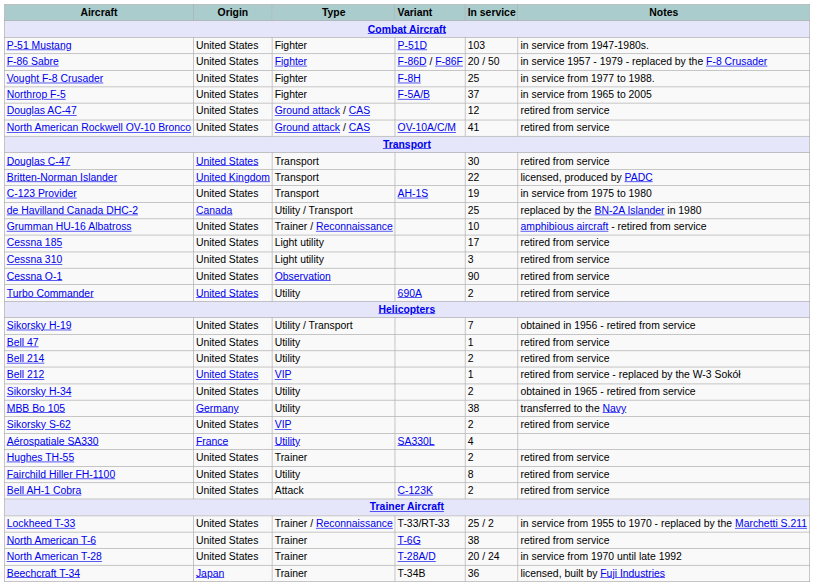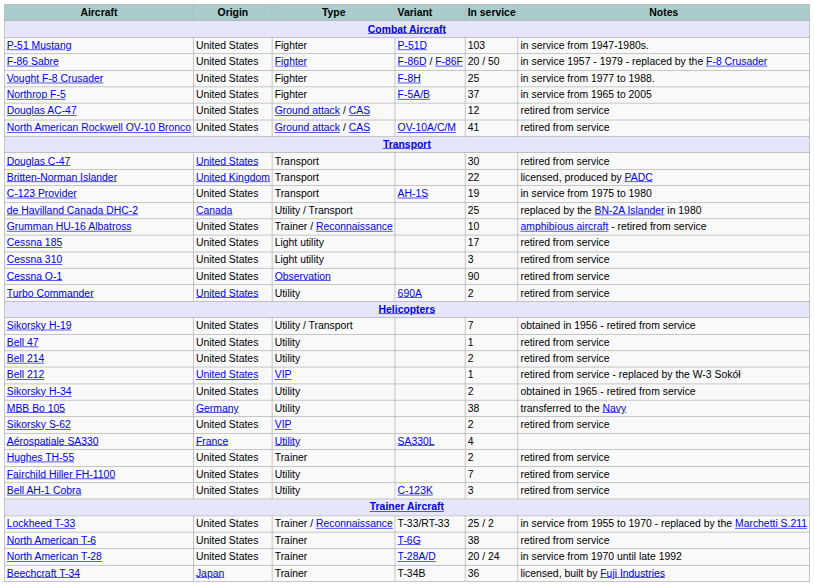(471, 474) 8 -> (471, 474) 7
(289, 491) Attack -> (287, 491) Utility
(471, 491) 2 -> (471, 491) 3
